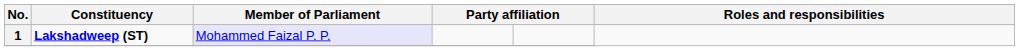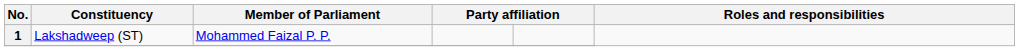(91, 35) bold -> (89, 35) normal
(263, 35) lavender background -> (263, 35) no background
